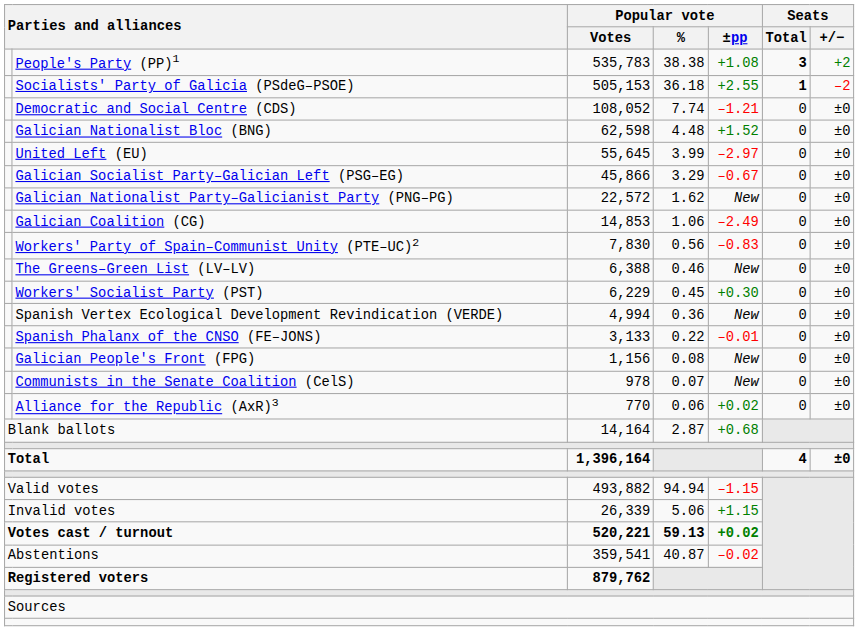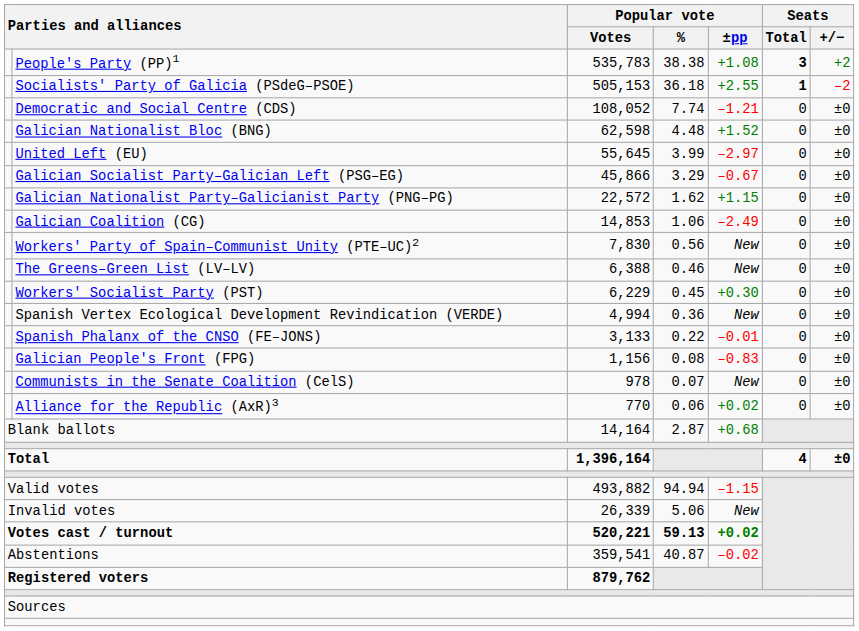(746, 199) New -> (738, 199) +1.15
(738, 246) –0.83 -> (746, 246) New
(746, 360) New -> (738, 360) –0.83
(738, 511) +1.15 -> (746, 511) New
